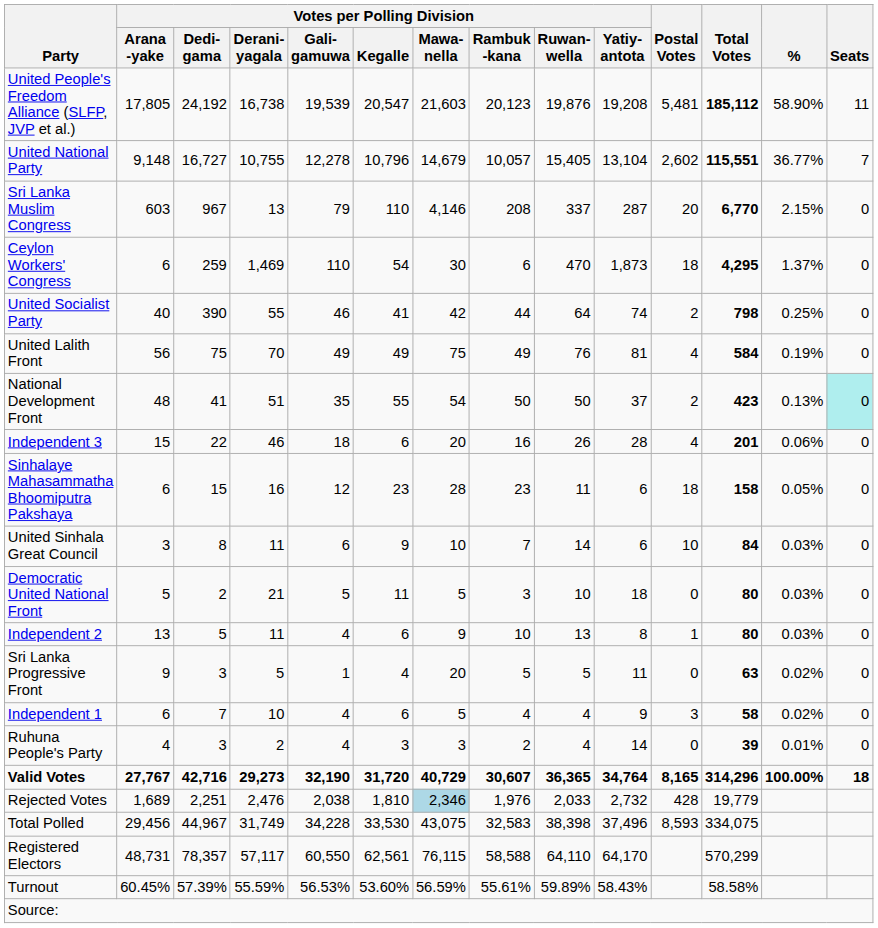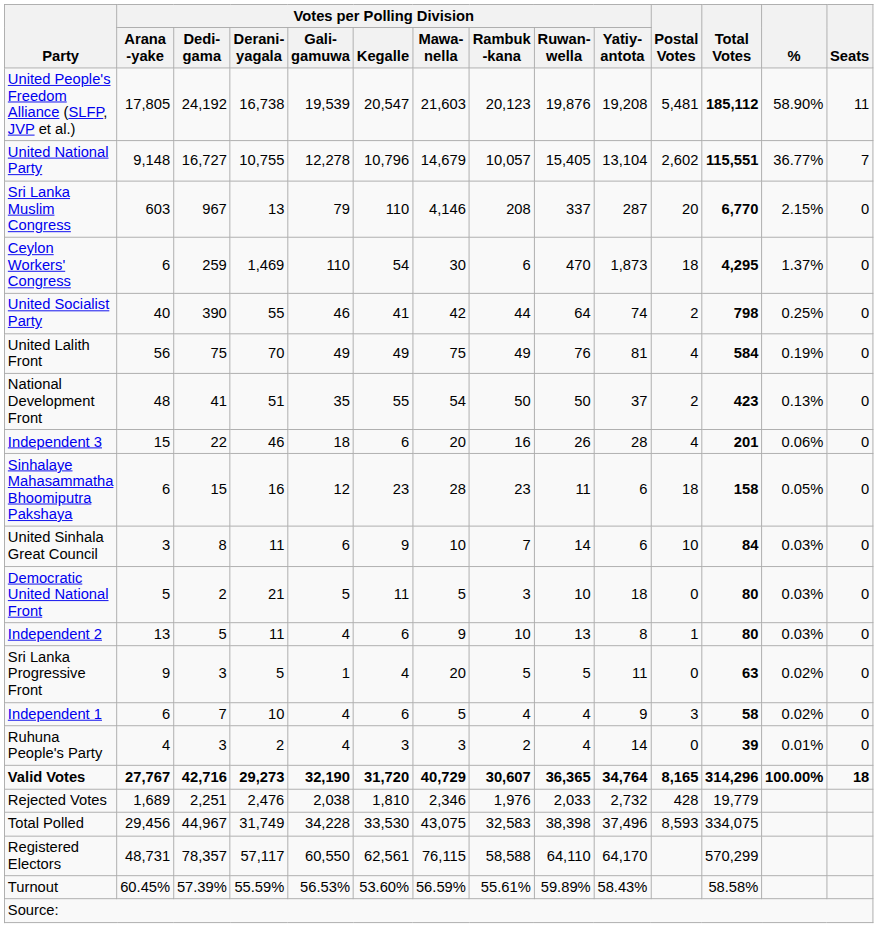(865, 401) paleturquoise background -> (865, 401) no background
(447, 800) lightblue background -> (447, 800) no background
